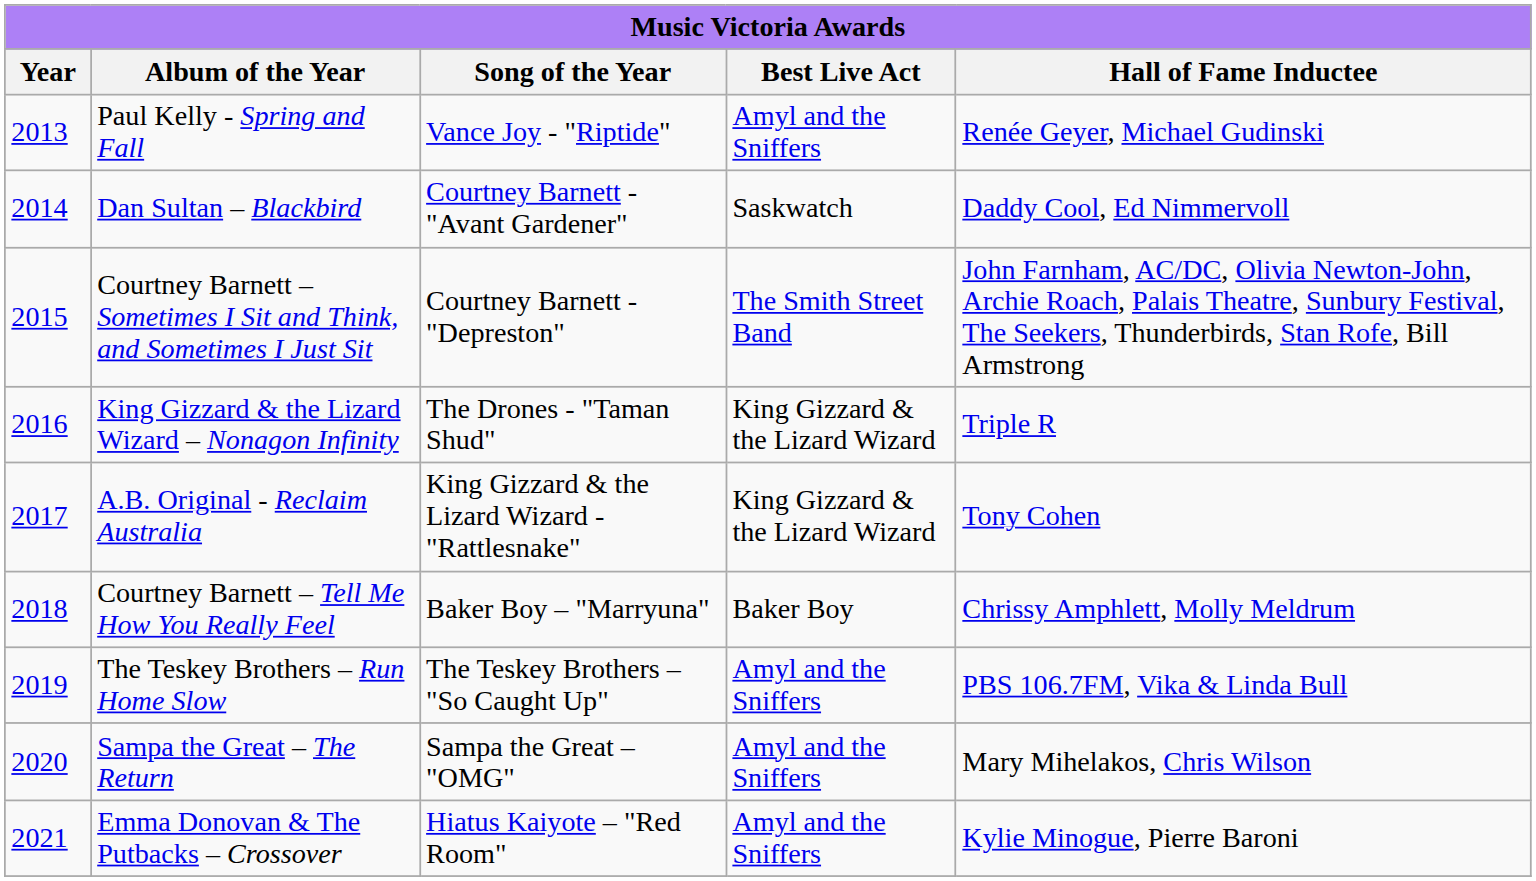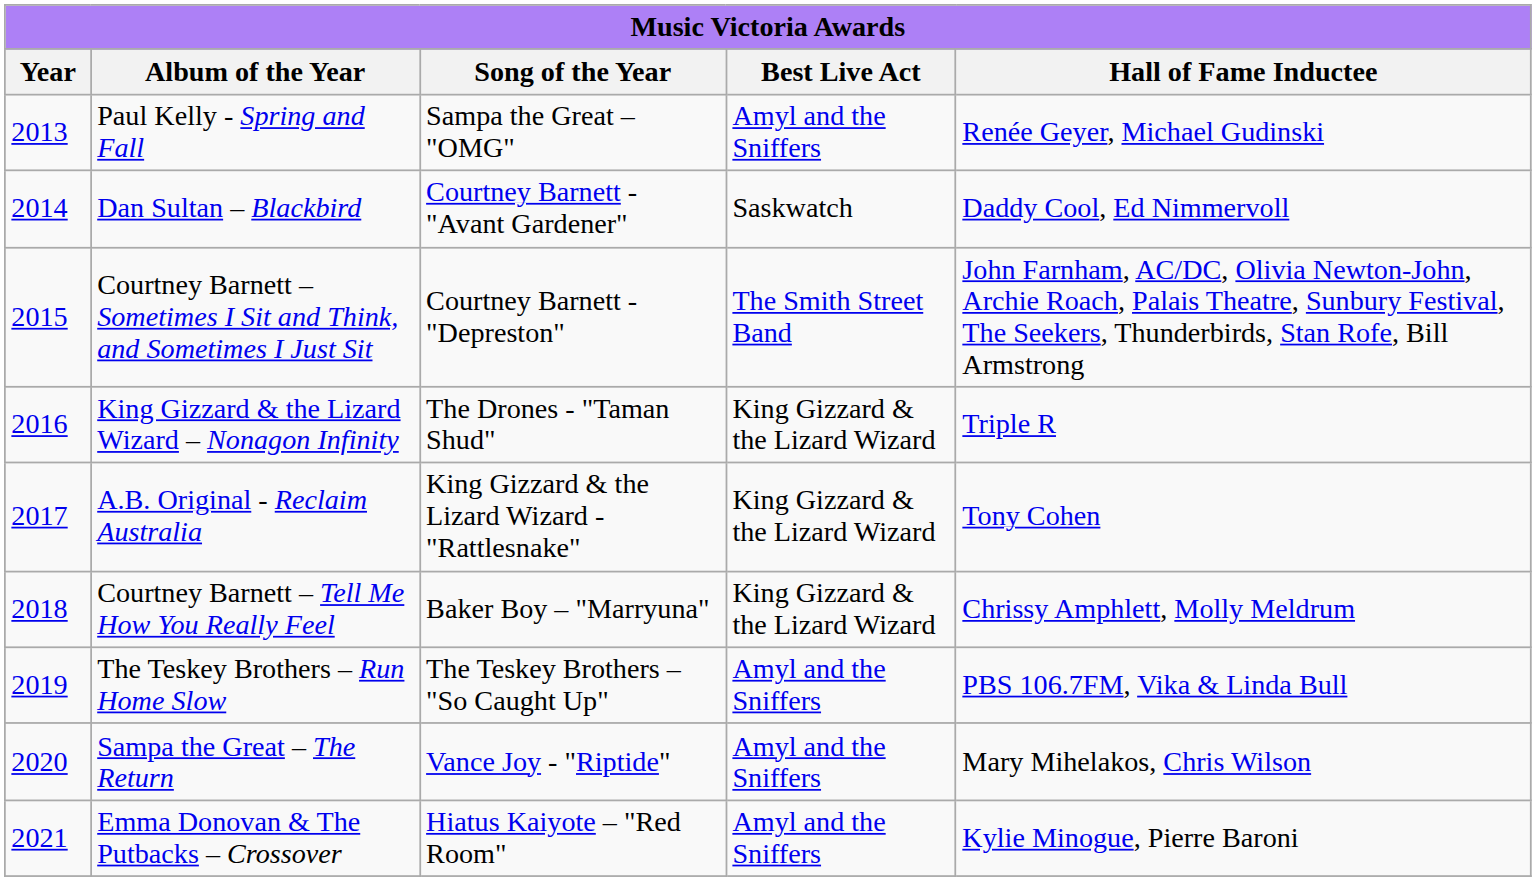(548, 131) Vance Joy - "Riptide" -> (530, 131) Sampa the Great – "OMG"
(793, 608) Baker Boy -> (834, 608) King Gizzard & the Lizard Wizard
(530, 761) Sampa the Great – "OMG" -> (548, 761) Vance Joy - "Riptide"
